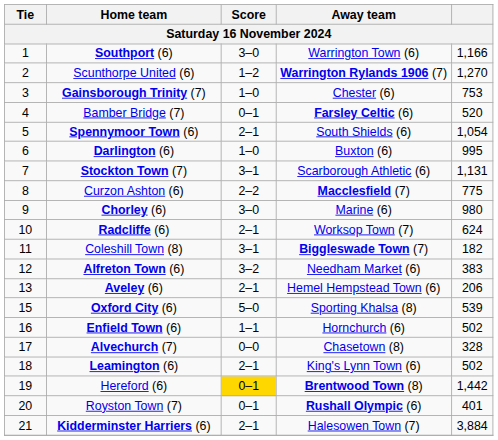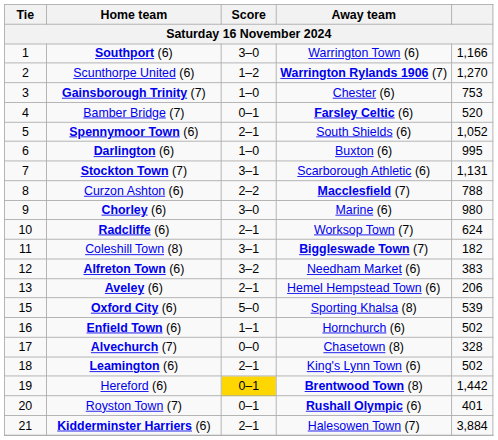(472, 132) 1,054 -> (472, 132) 1,052
(472, 191) 775 -> (472, 191) 788
